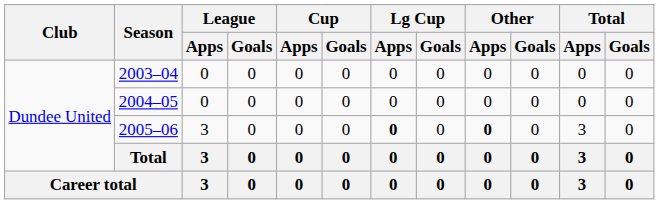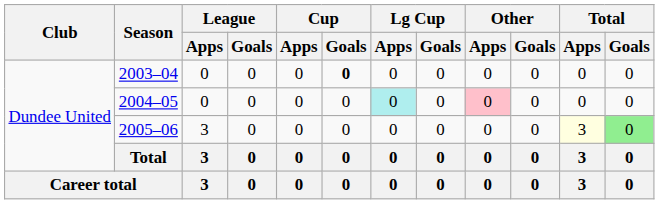(346, 74) normal -> (346, 74) bold
(393, 102) no background -> (393, 102) paleturquoise background
(488, 102) no background -> (488, 102) pink background
(393, 129) bold -> (393, 129) normal
(488, 129) bold -> (488, 129) normal
(582, 129) no background -> (582, 129) lightyellow background
(629, 129) no background -> (629, 129) lightgreen background
